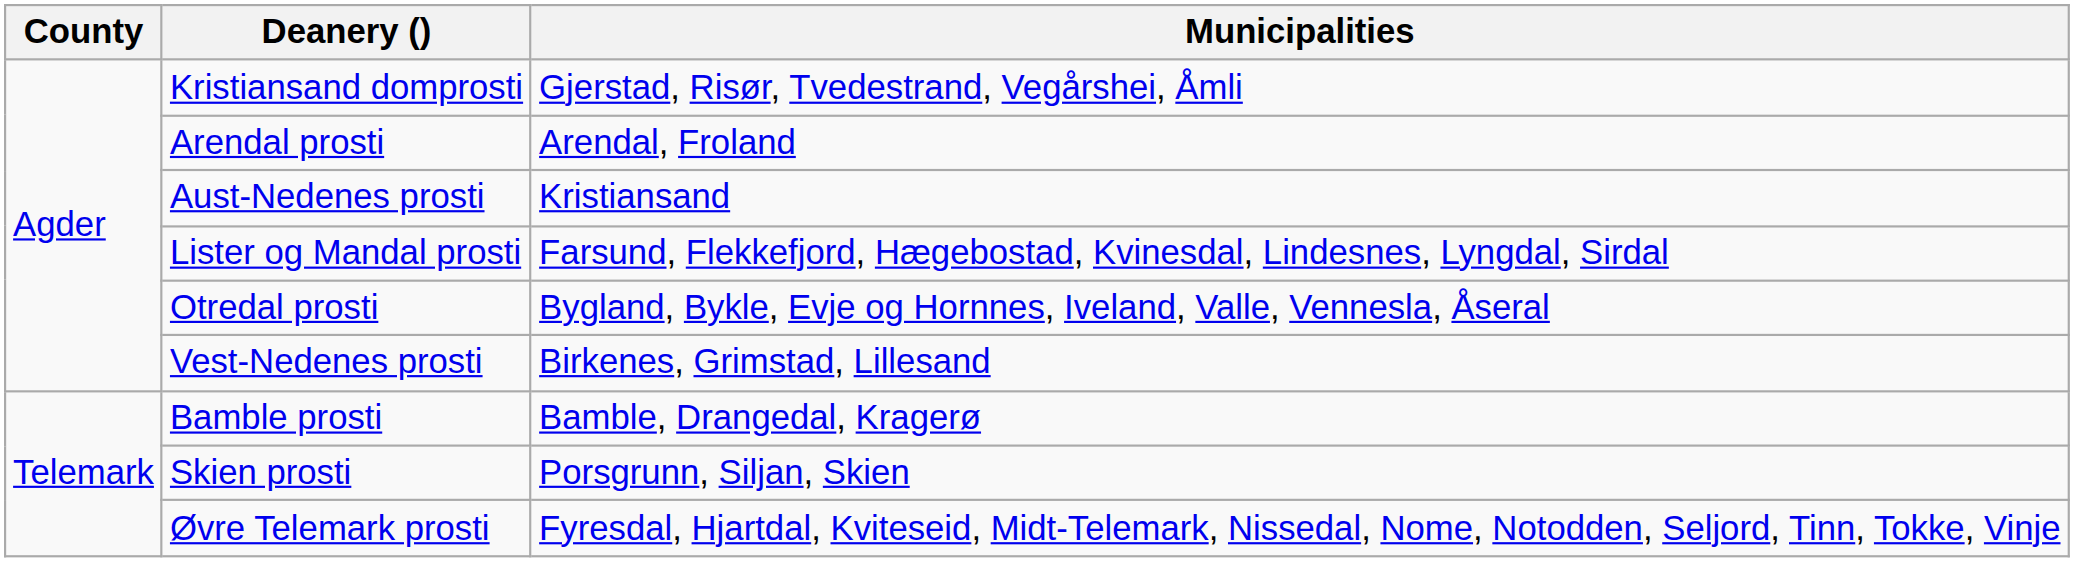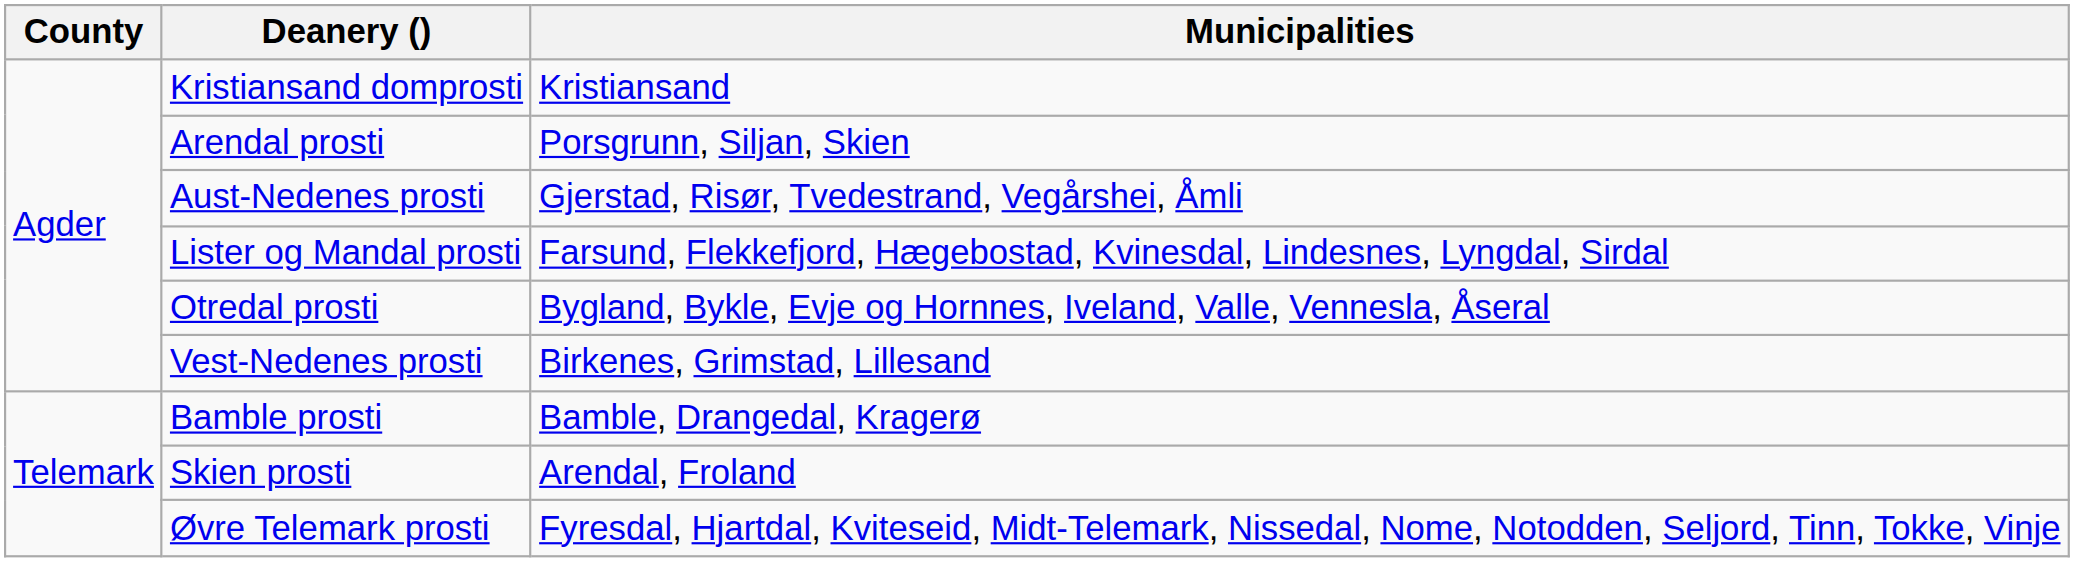(891, 87) Gjerstad, Risør, Tvedestrand, Vegårshei, Åmli -> (635, 87) Kristiansand
(667, 142) Arendal, Froland -> (724, 142) Porsgrunn, Siljan, Skien
(635, 197) Kristiansand -> (891, 197) Gjerstad, Risør, Tvedestrand, Vegårshei, Åmli
(724, 472) Porsgrunn, Siljan, Skien -> (667, 472) Arendal, Froland
